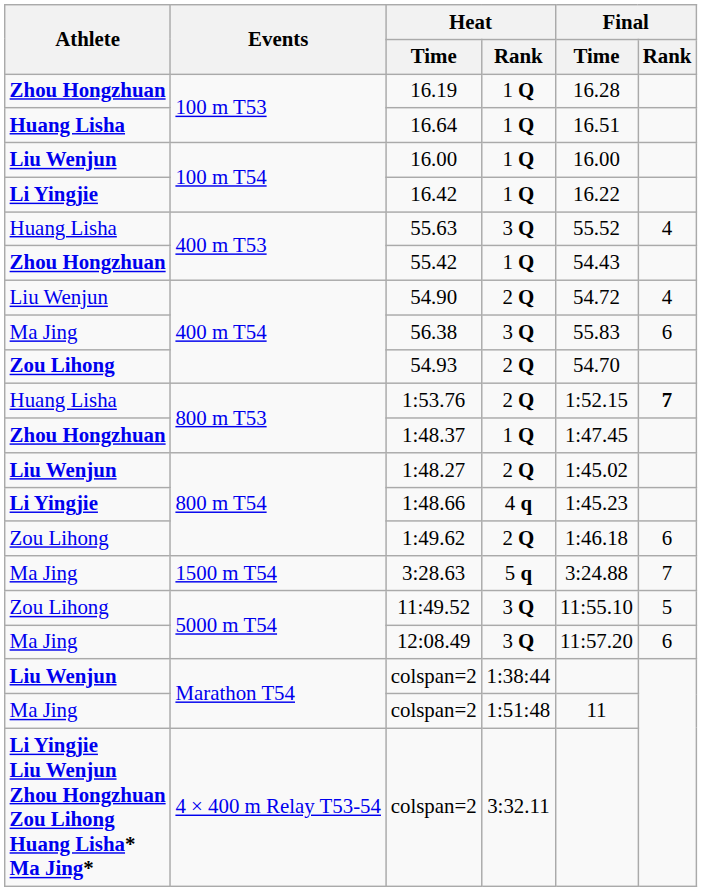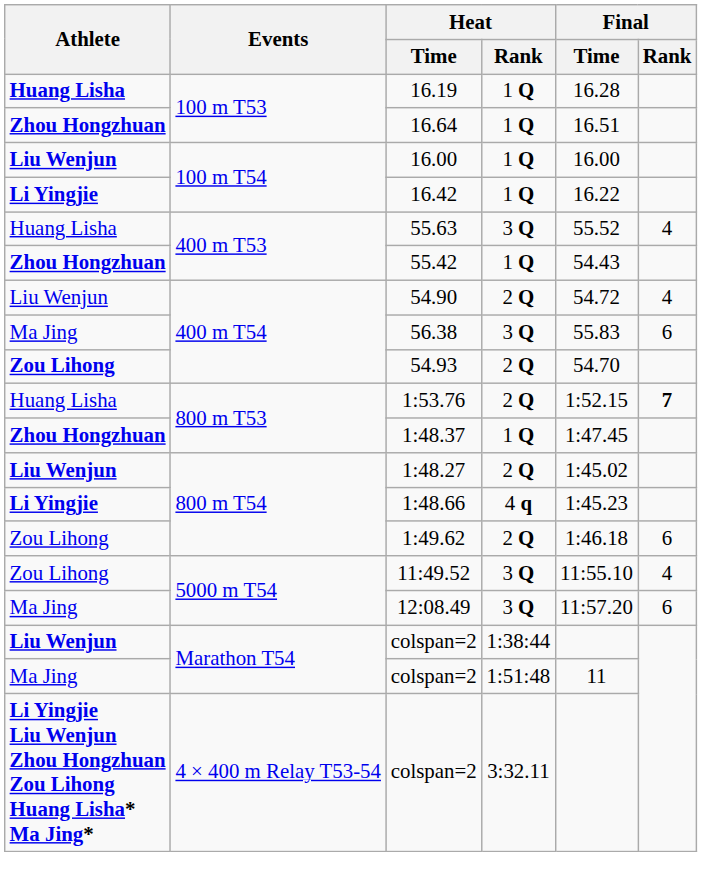(88, 90) Zhou Hongzhuan -> (67, 90) Huang Lisha
(67, 125) Huang Lisha -> (88, 125) Zhou Hongzhuan
- row: (434, 573)
(667, 607) 5 -> (667, 573) 4
